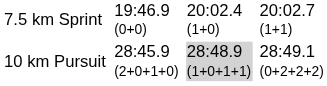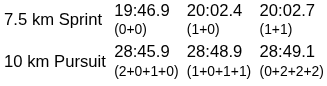(219, 61) lightgrey background -> (219, 61) no background
